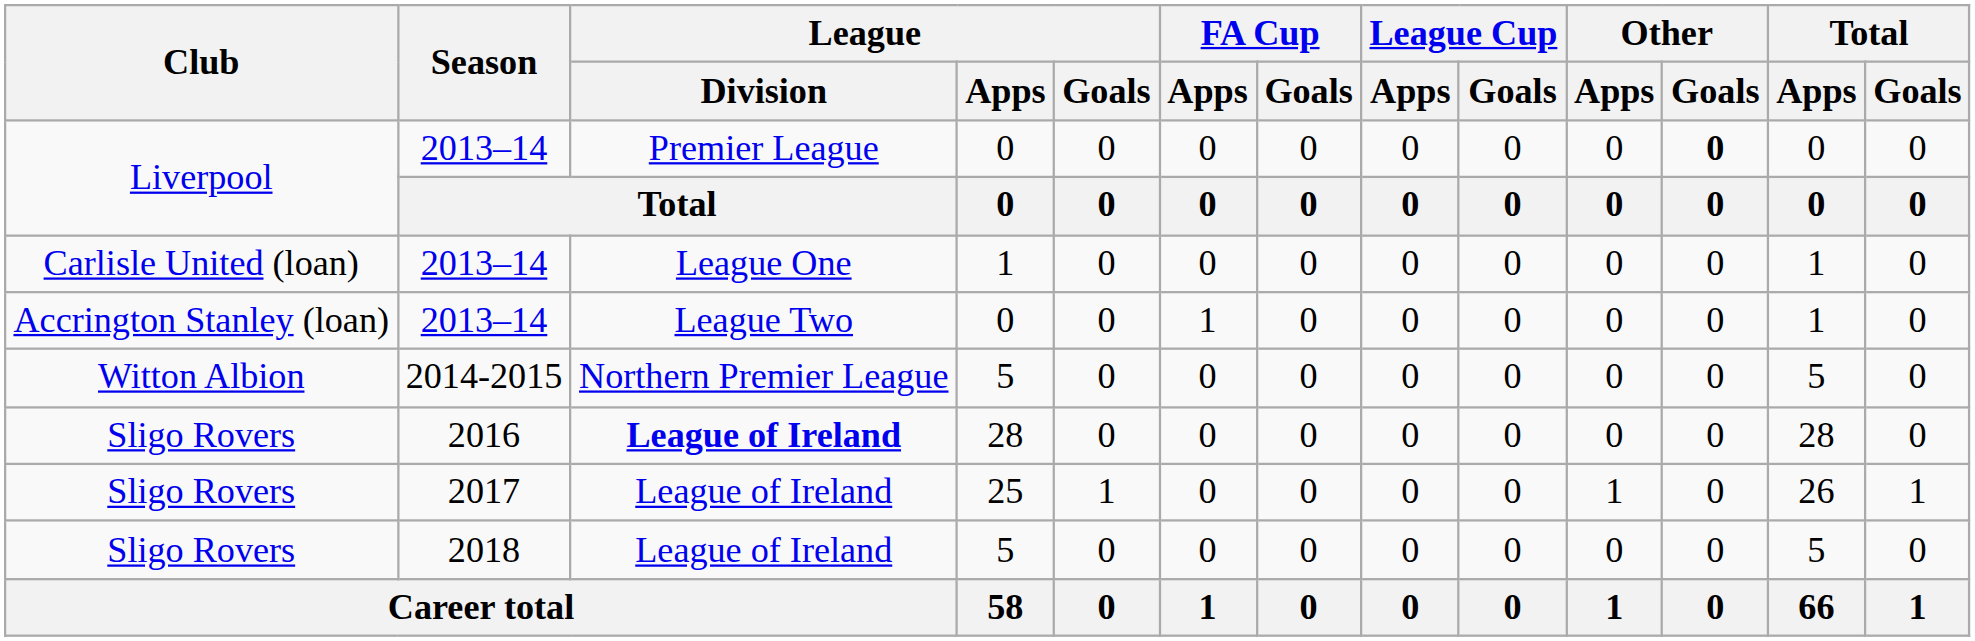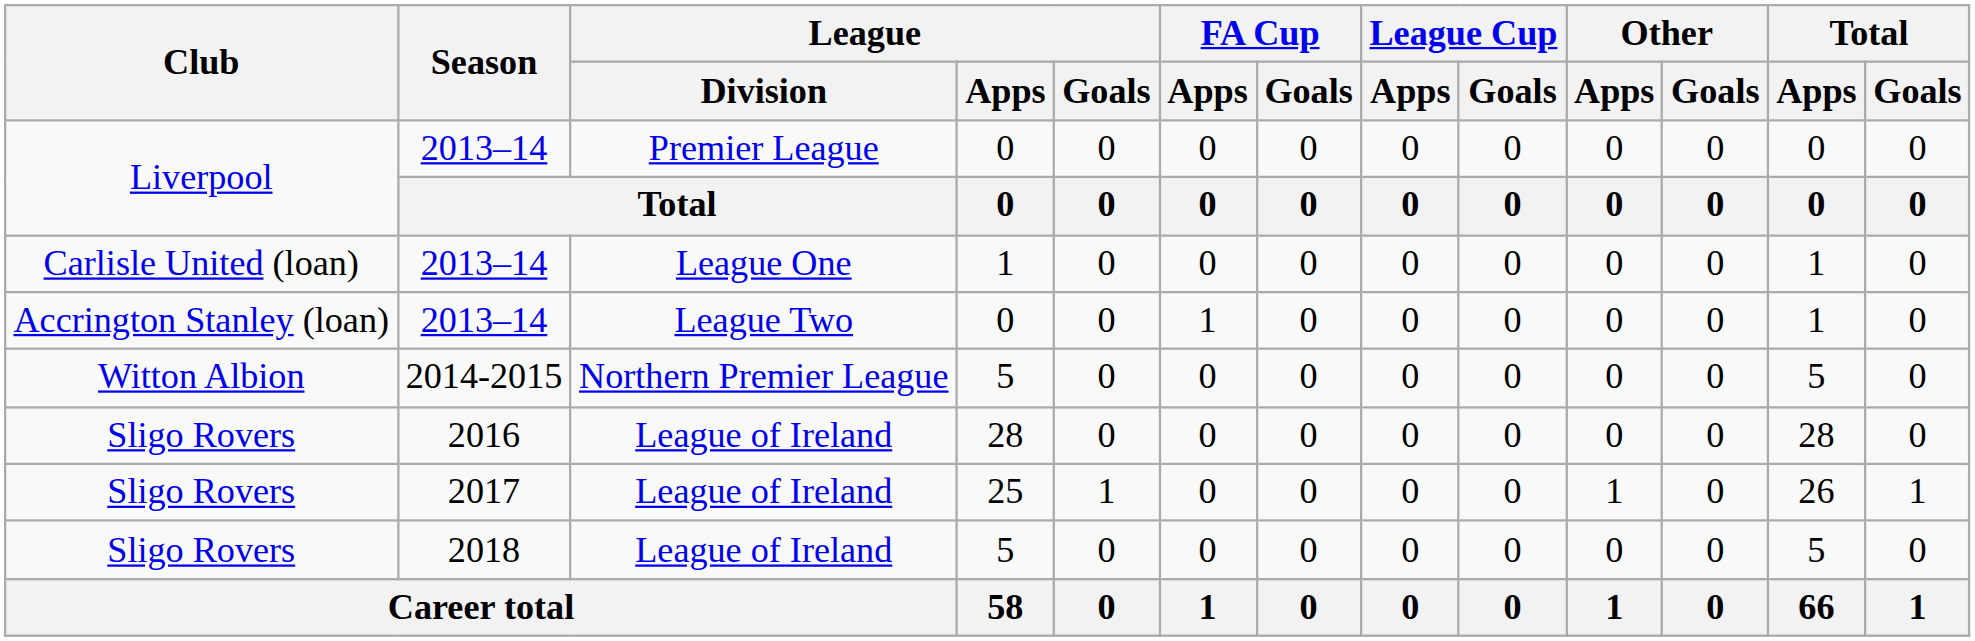(1715, 147) bold -> (1715, 147) normal
(764, 434) bold -> (764, 434) normal
